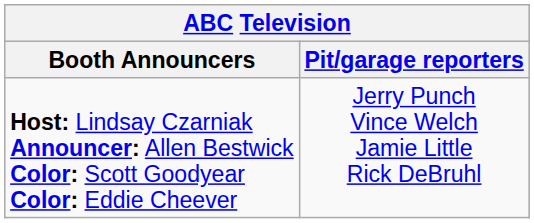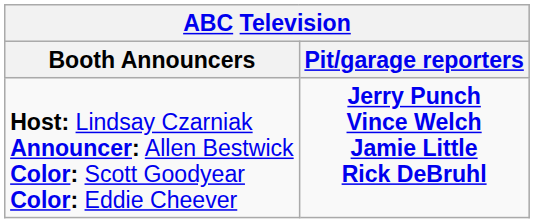(414, 135) normal -> (414, 135) bold
